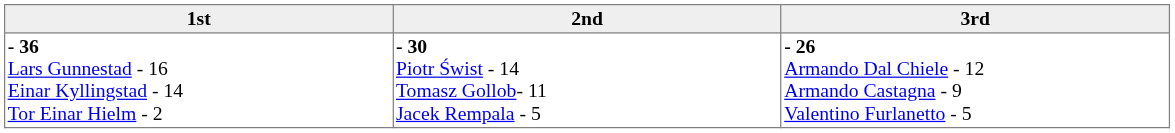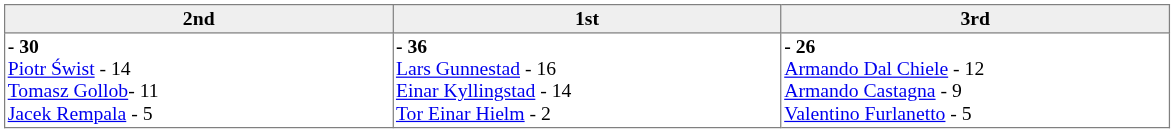columns swapped: (199, 18) <-> (587, 18)
